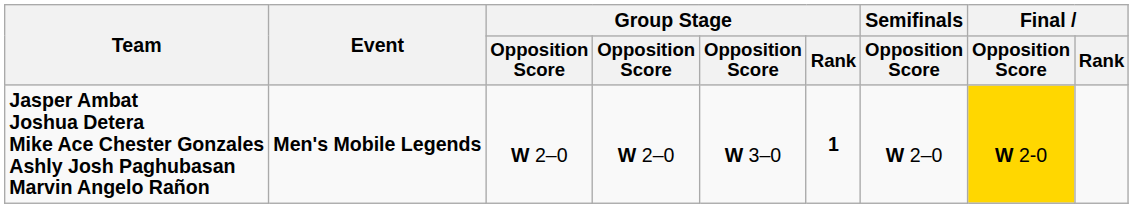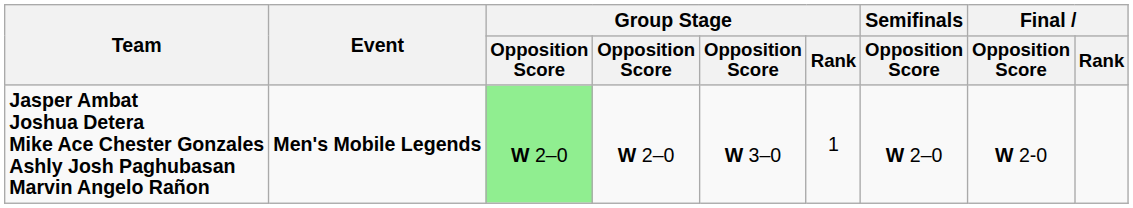(539, 155) no background -> (539, 155) lightgreen background
(833, 145) bold -> (833, 145) normal
(1021, 155) gold background -> (1021, 155) no background
